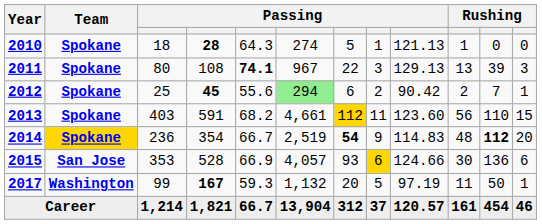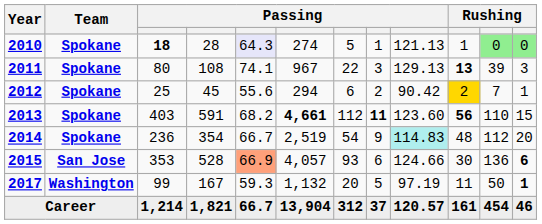(162, 46) normal -> (162, 46) bold
(211, 46) bold -> (211, 46) normal
(256, 46) no background -> (256, 46) lavender background
(496, 46) no background -> (496, 46) lightgreen background
(524, 46) no background -> (524, 46) lightgreen background
(256, 69) bold -> (256, 69) normal
(464, 69) normal -> (464, 69) bold
(211, 92) bold -> (211, 92) normal
(305, 92) lightgreen background -> (305, 92) no background
(464, 92) no background -> (464, 92) gold background
(305, 115) normal -> (305, 115) bold
(350, 115) gold background -> (350, 115) no background
(378, 115) normal -> (378, 115) bold
(464, 115) normal -> (464, 115) bold
(91, 138) gold background -> (91, 138) no background
(350, 138) bold -> (350, 138) normal
(419, 138) no background -> (419, 138) paleturquoise background
(496, 138) bold -> (496, 138) normal
(256, 161) no background -> (256, 161) lightsalmon background
(378, 161) gold background -> (378, 161) no background
(524, 161) normal -> (524, 161) bold
(211, 184) bold -> (211, 184) normal
(524, 184) normal -> (524, 184) bold
